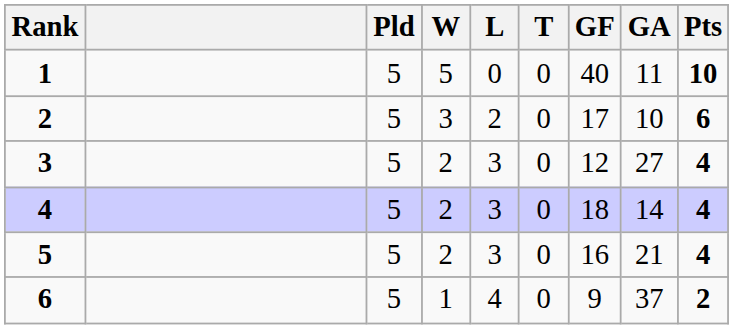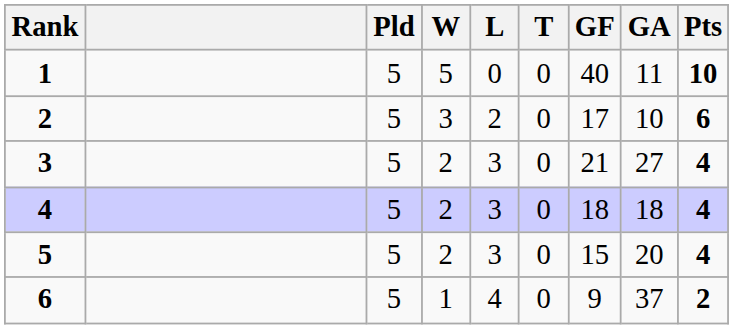(595, 163) 12 -> (595, 163) 21
(649, 208) 14 -> (649, 208) 18
(595, 254) 16 -> (595, 254) 15
(649, 254) 21 -> (649, 254) 20
